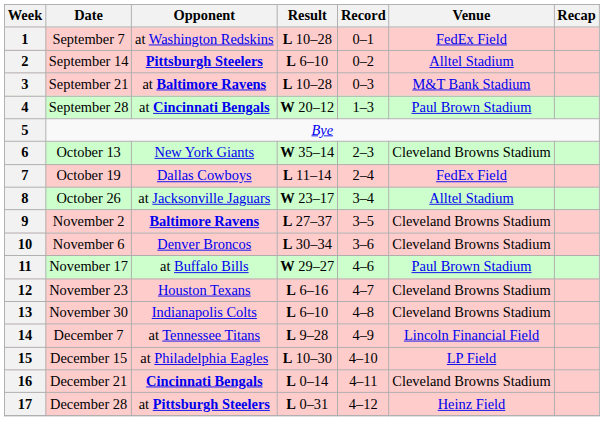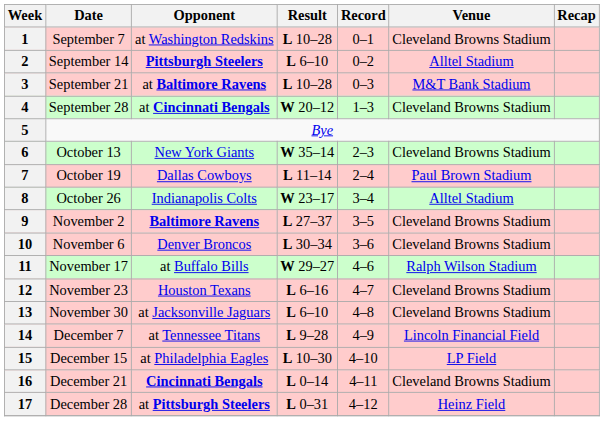(472, 38) FedEx Field -> (472, 38) Cleveland Browns Stadium
(471, 107) Paul Brown Stadium -> (472, 107) Cleveland Browns Stadium
(472, 175) FedEx Field -> (471, 175) Paul Brown Stadium
(204, 198) at Jacksonville Jaguars -> (204, 198) Indianapolis Colts
(471, 267) Paul Brown Stadium -> (471, 267) Ralph Wilson Stadium
(204, 312) Indianapolis Colts -> (204, 312) at Jacksonville Jaguars
